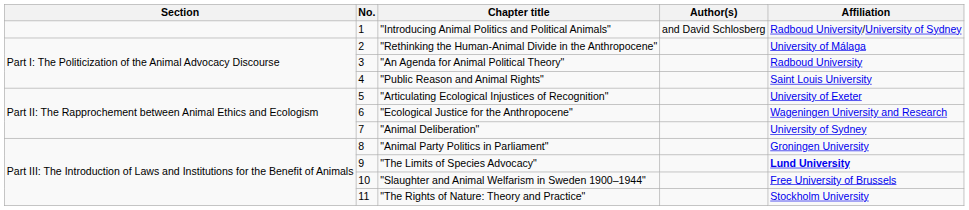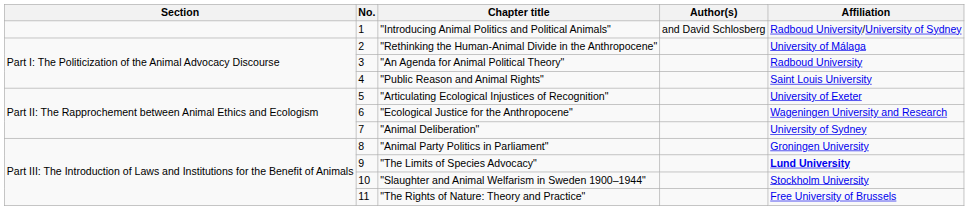(833, 180) Free University of Brussels -> (820, 180) Stockholm University
(820, 197) Stockholm University -> (833, 197) Free University of Brussels
